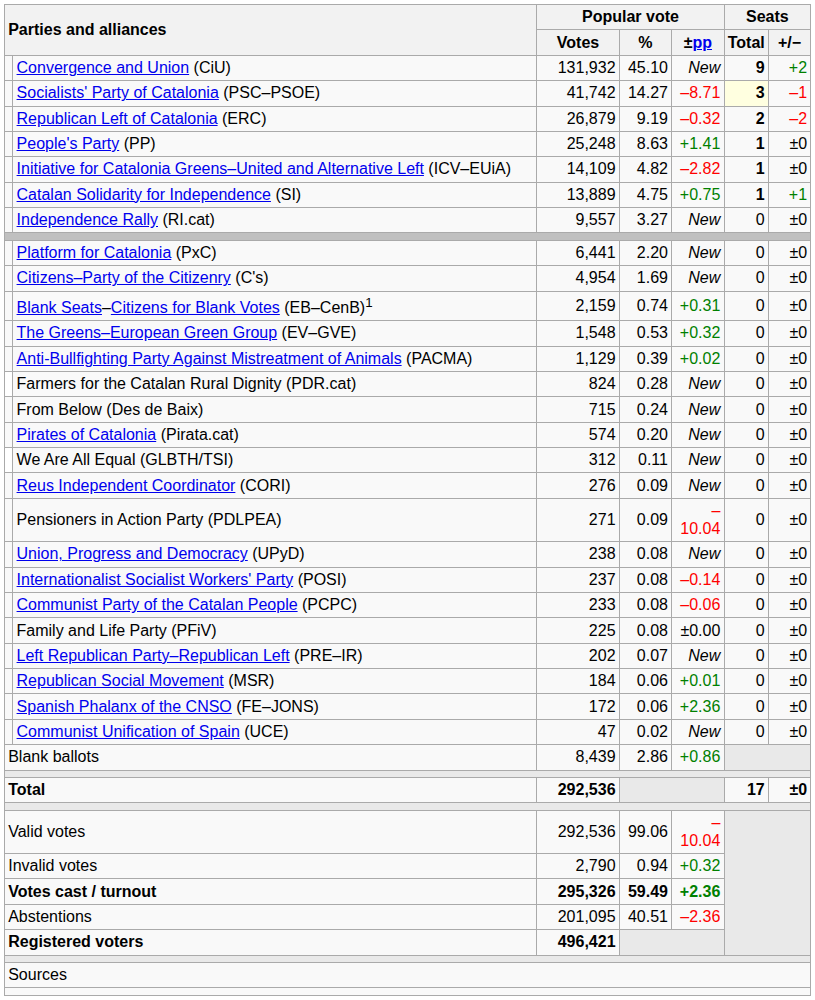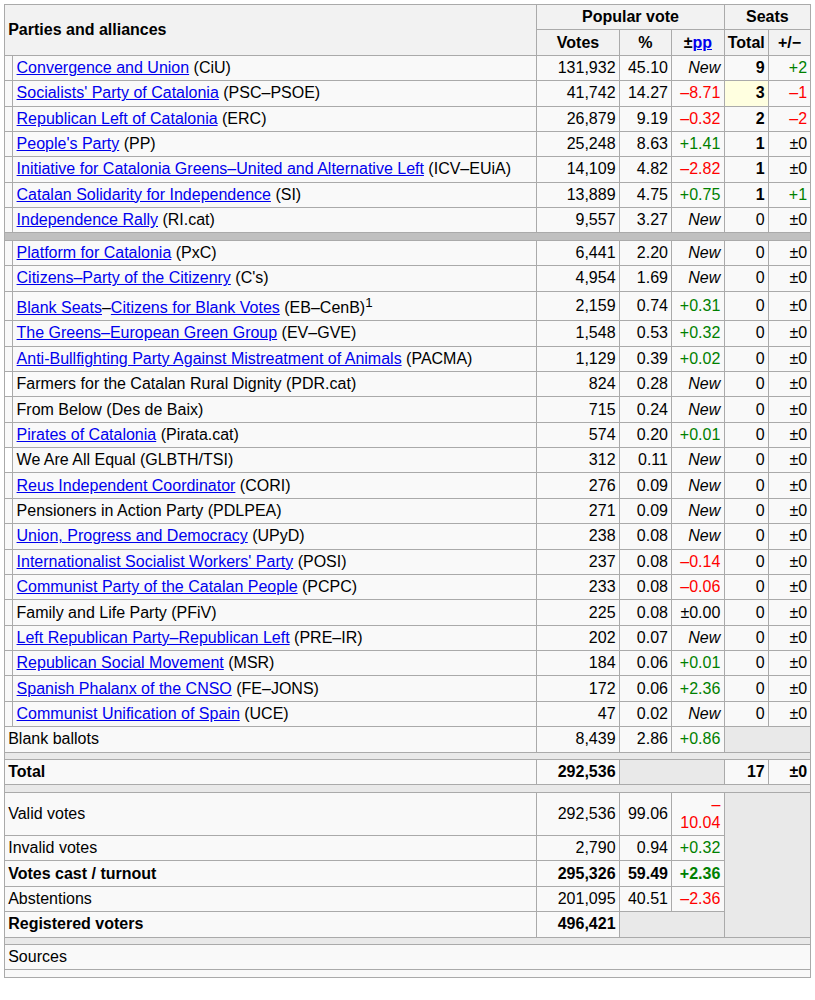(704, 434) New -> (700, 434) +0.01
(700, 520) –10.04 -> (704, 511) New
